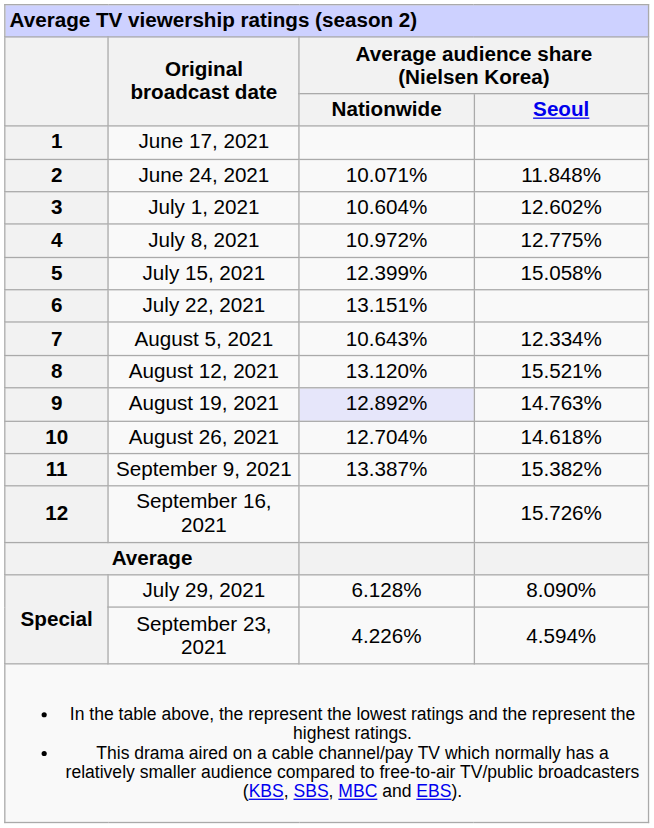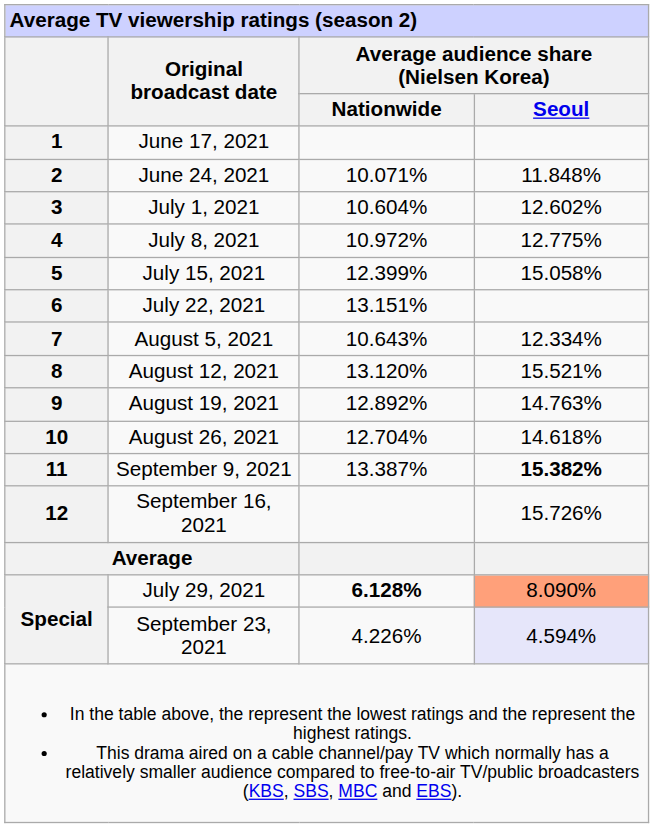(387, 404) lavender background -> (387, 404) no background
(561, 469) normal -> (561, 469) bold
(387, 591) normal -> (387, 591) bold
(561, 591) no background -> (561, 591) lightsalmon background
(561, 635) no background -> (561, 635) lavender background
